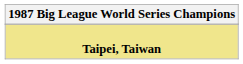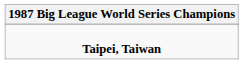(122, 48) khaki background -> (122, 48) no background
